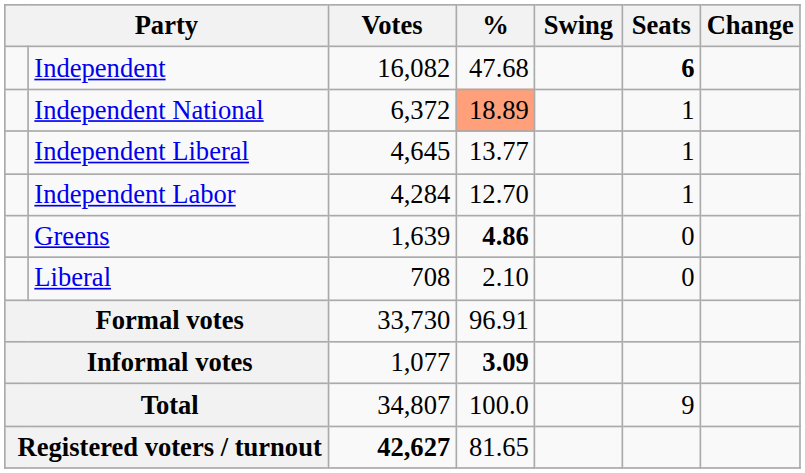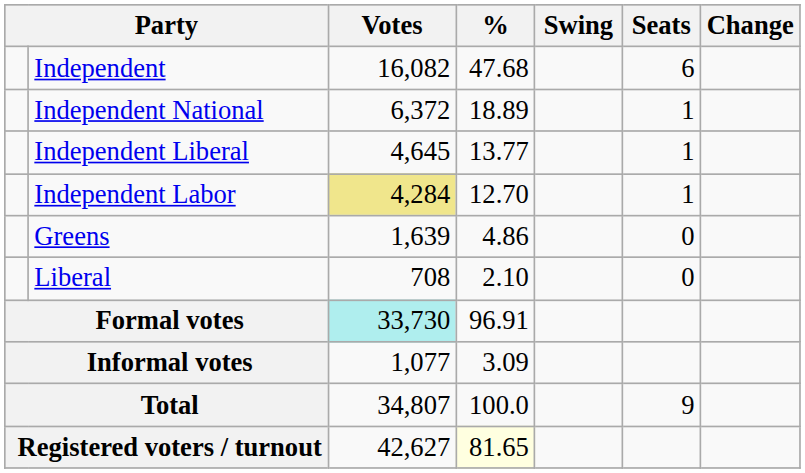(688, 67) bold -> (688, 67) normal
(499, 109) lightsalmon background -> (499, 109) no background
(420, 194) no background -> (420, 194) khaki background
(506, 236) bold -> (506, 236) normal
(414, 320) no background -> (414, 320) paleturquoise background
(506, 362) bold -> (506, 362) normal
(414, 446) bold -> (414, 446) normal
(499, 446) no background -> (499, 446) lightyellow background
